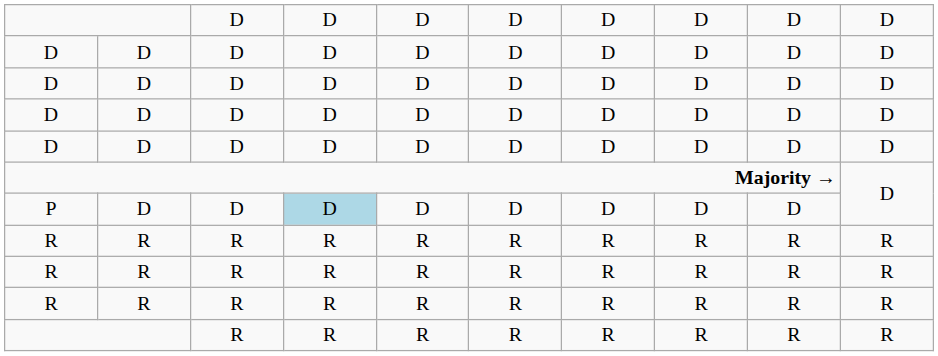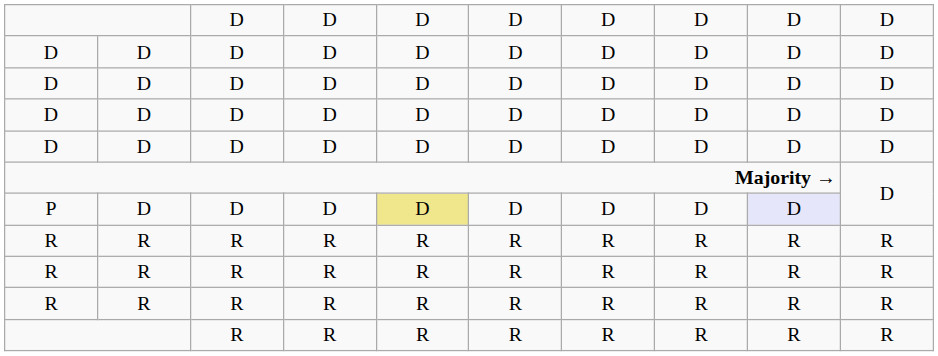(330, 209) lightblue background -> (330, 209) no background
(423, 209) no background -> (423, 209) khaki background
(794, 209) no background -> (794, 209) lavender background
